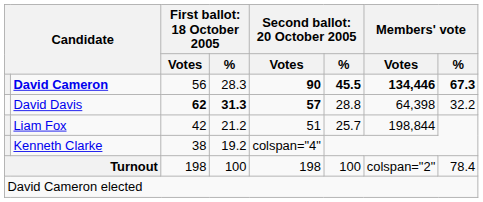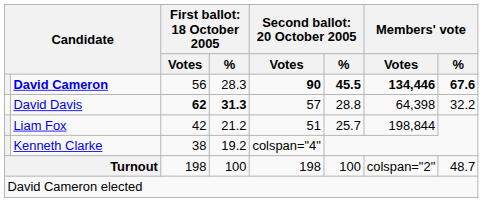(463, 85) 67.3 -> (463, 85) 67.6
(314, 105) bold -> (314, 105) normal
(463, 166) 78.4 -> (463, 166) 48.7
